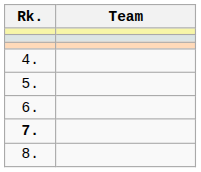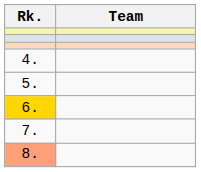(30, 107) no background -> (30, 107) gold background
(30, 131) bold -> (30, 131) normal
(30, 155) no background -> (30, 155) lightsalmon background
